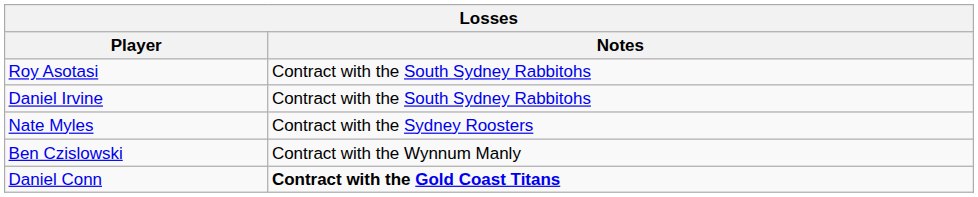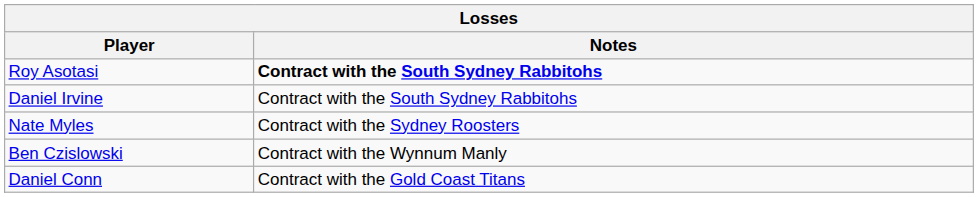(431, 72) normal -> (430, 72) bold
(416, 179) bold -> (391, 179) normal
